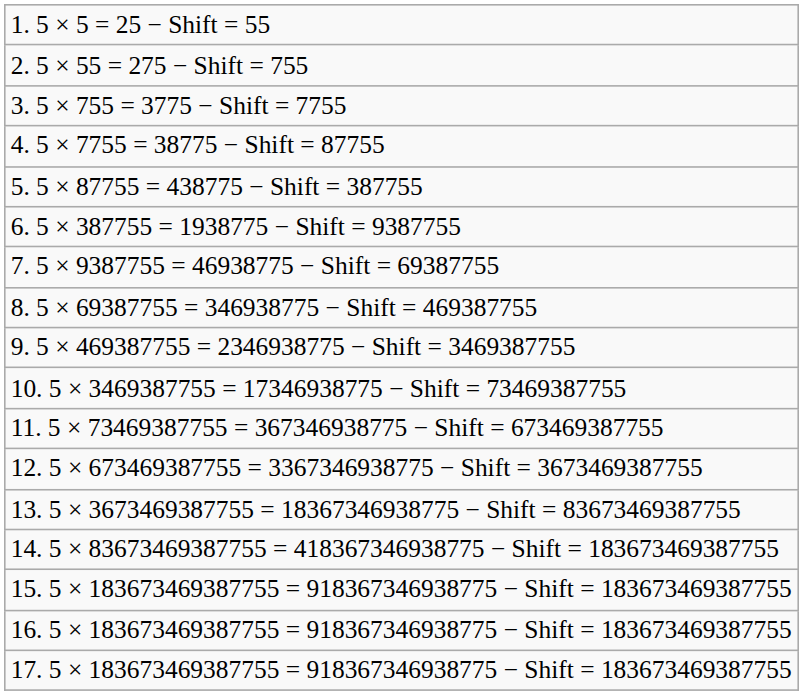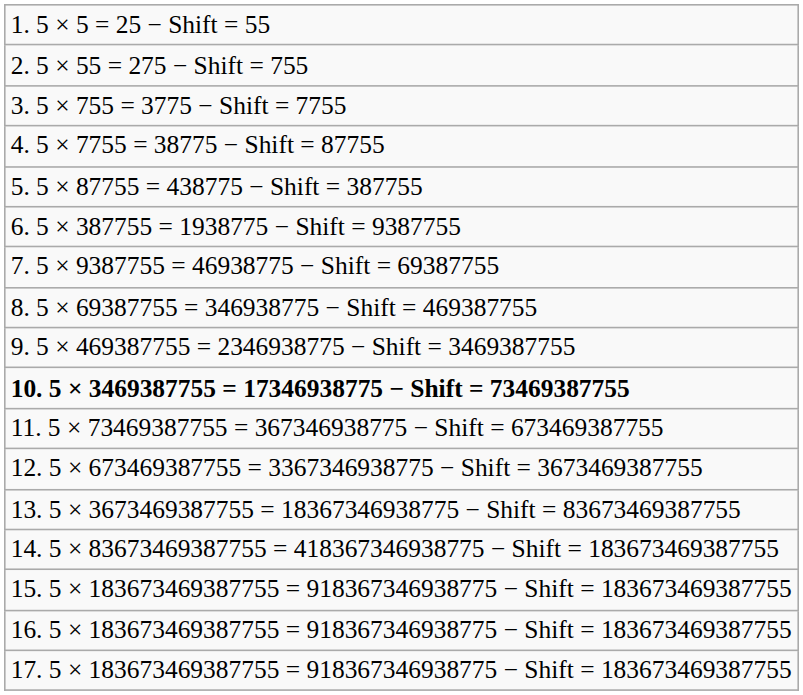(318, 387) normal -> (320, 387) bold
